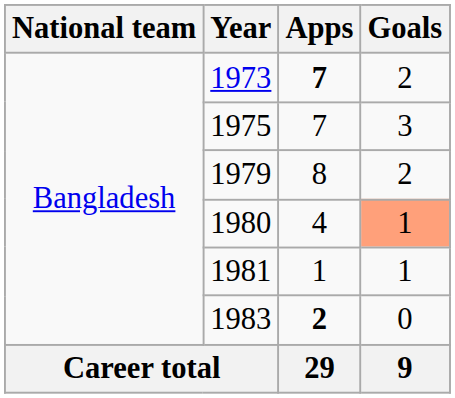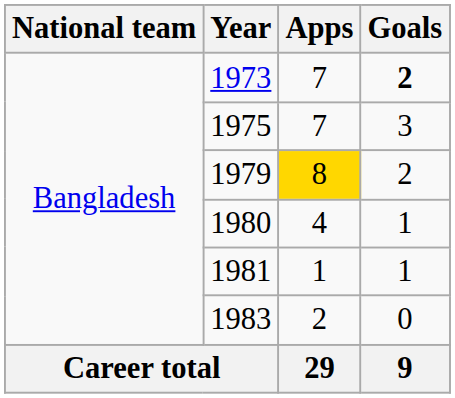(319, 77) bold -> (319, 77) normal
(405, 77) normal -> (405, 77) bold
(319, 174) no background -> (319, 174) gold background
(405, 222) lightsalmon background -> (405, 222) no background
(319, 319) bold -> (319, 319) normal
